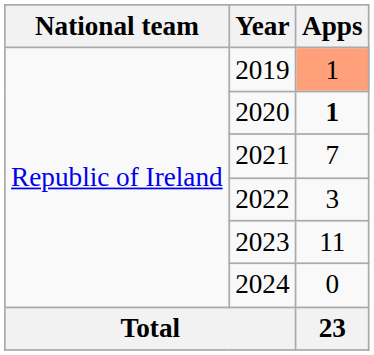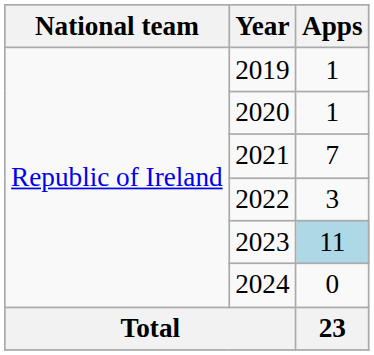(332, 69) lightsalmon background -> (332, 69) no background
(332, 112) bold -> (332, 112) normal
(332, 241) no background -> (332, 241) lightblue background
